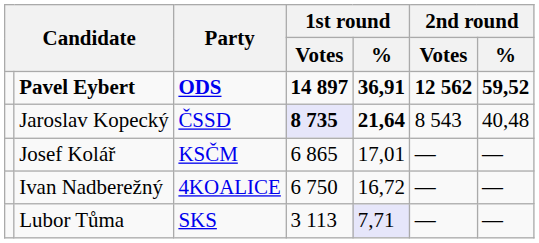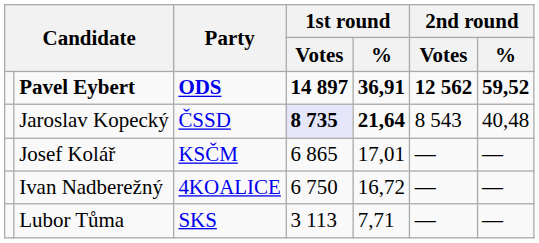(376, 220) lavender background -> (376, 220) no background
